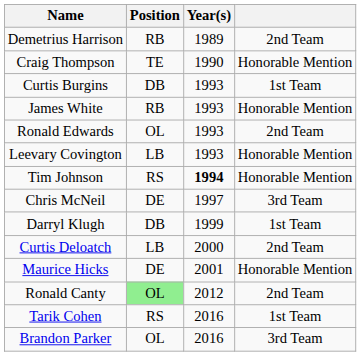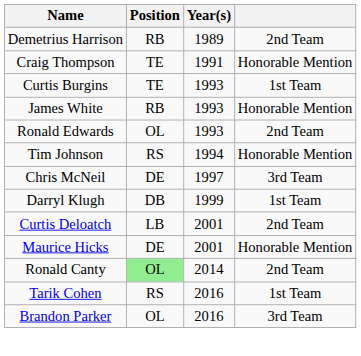(209, 62) 1990 -> (209, 62) 1991
(155, 85) DB -> (155, 85) TE
- row: (65, 154)
(209, 177) bold -> (209, 154) normal
(209, 246) 2000 -> (209, 223) 2001
(209, 293) 2012 -> (209, 270) 2014
